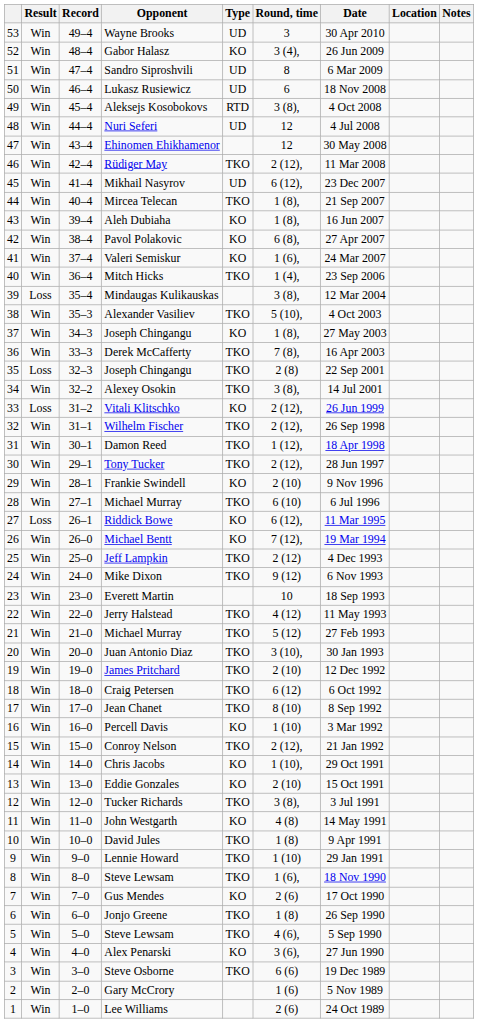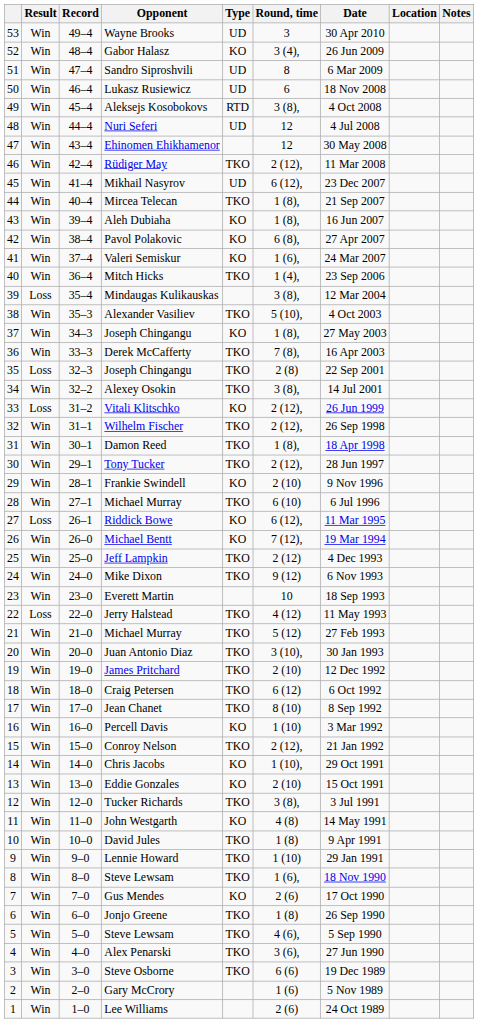(287, 445) 1 (12), -> (287, 445) 1 (8),
(41, 614) Win -> (41, 614) Loss
(238, 952) KO -> (238, 952) TKO
